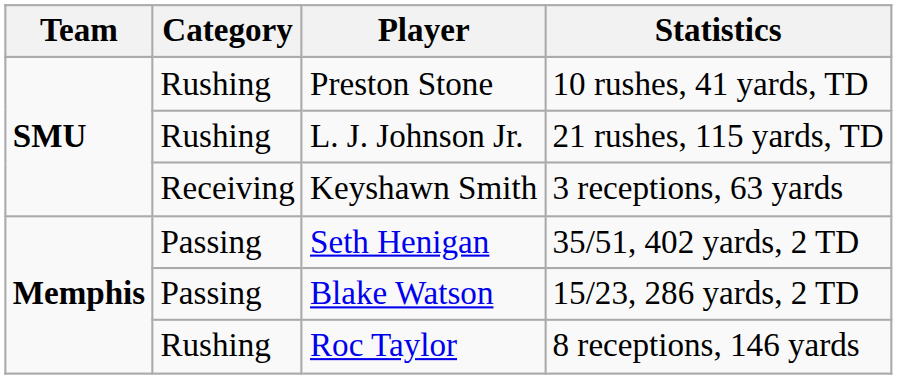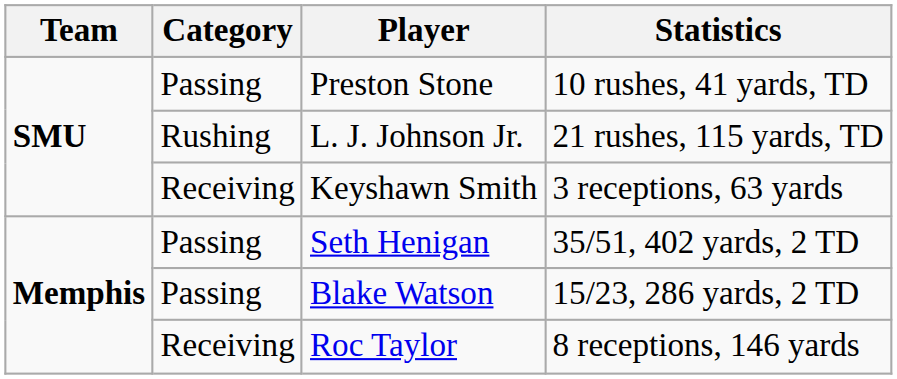(216, 83) Rushing -> (211, 83) Passing
(216, 346) Rushing -> (228, 346) Receiving
